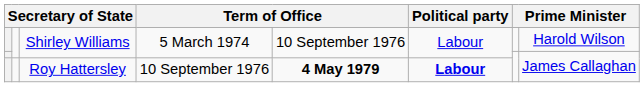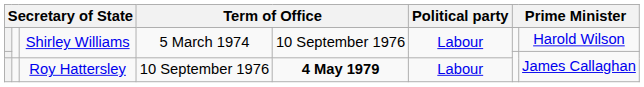(460, 69) bold -> (460, 69) normal
